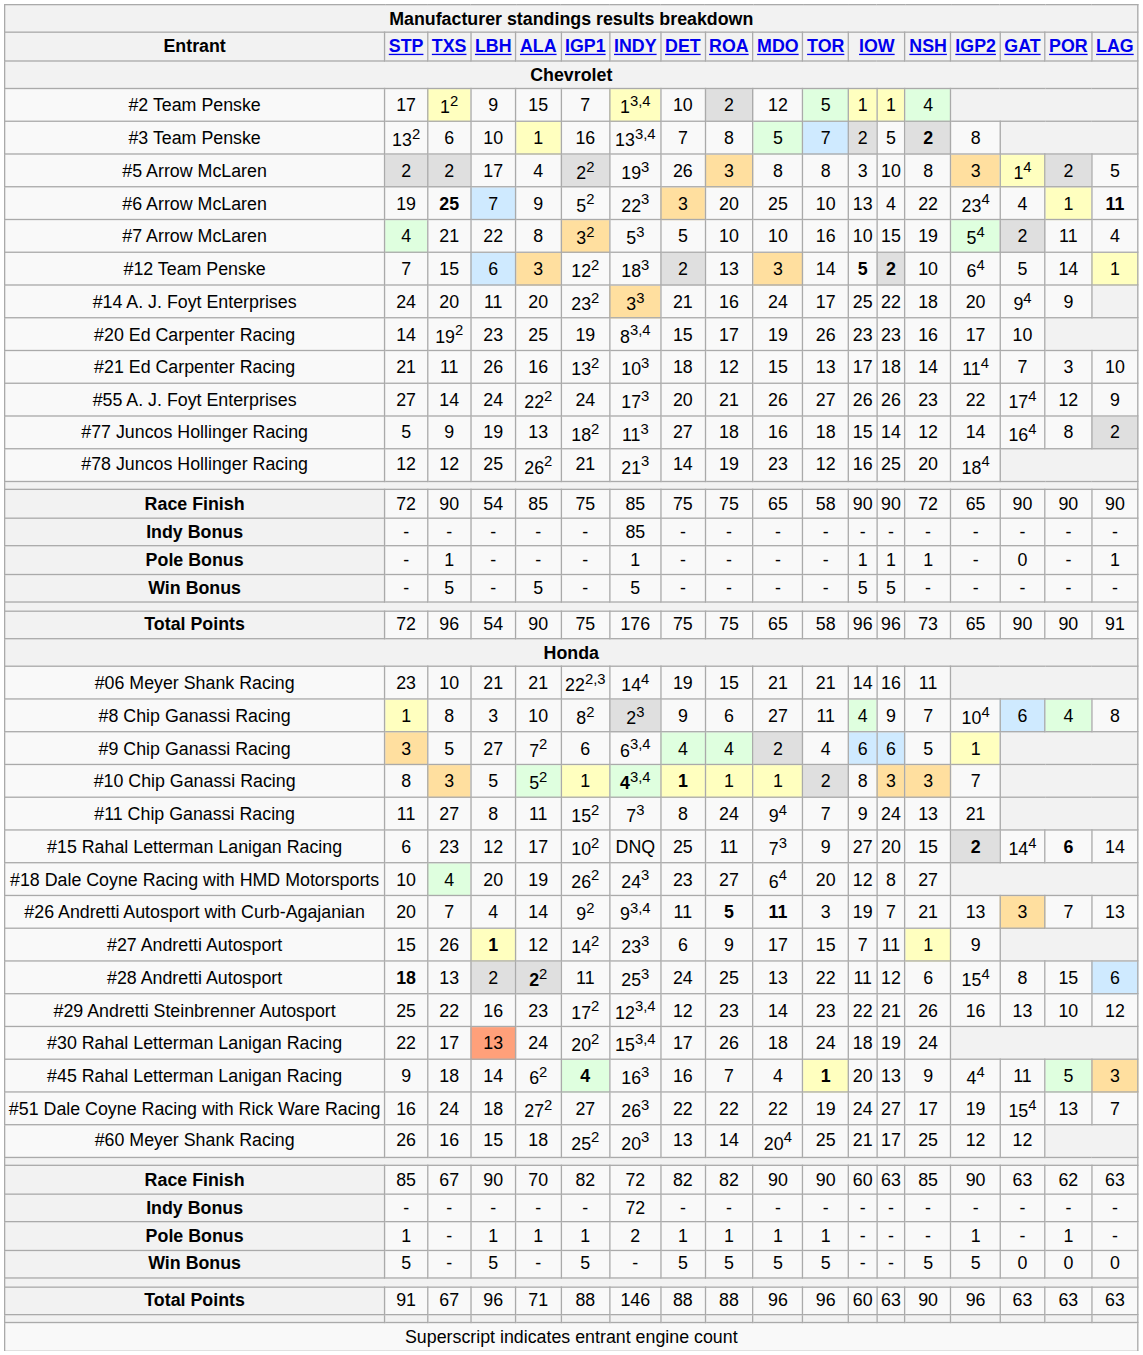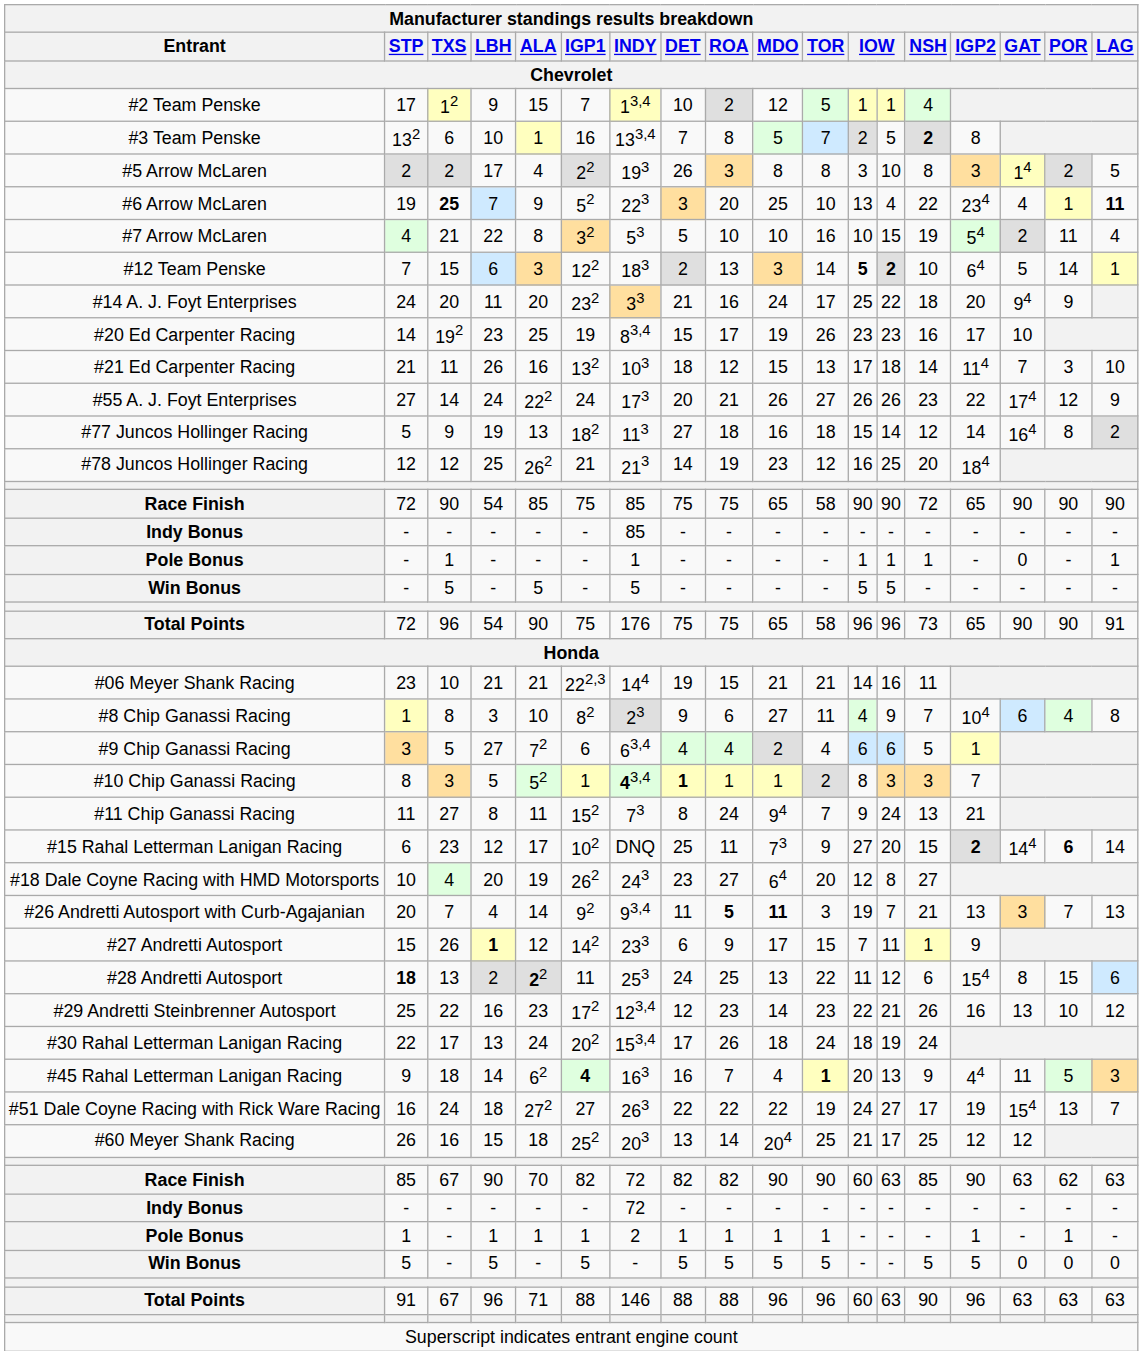(493, 1043) lightsalmon background -> (493, 1043) no background
